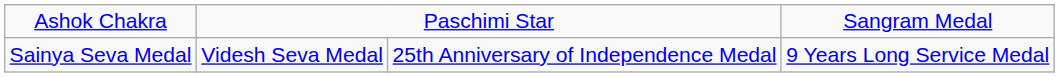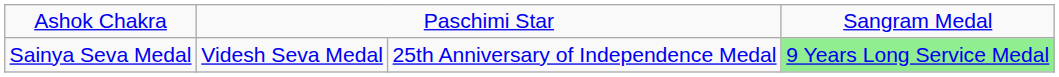(918, 54) no background -> (918, 54) lightgreen background
